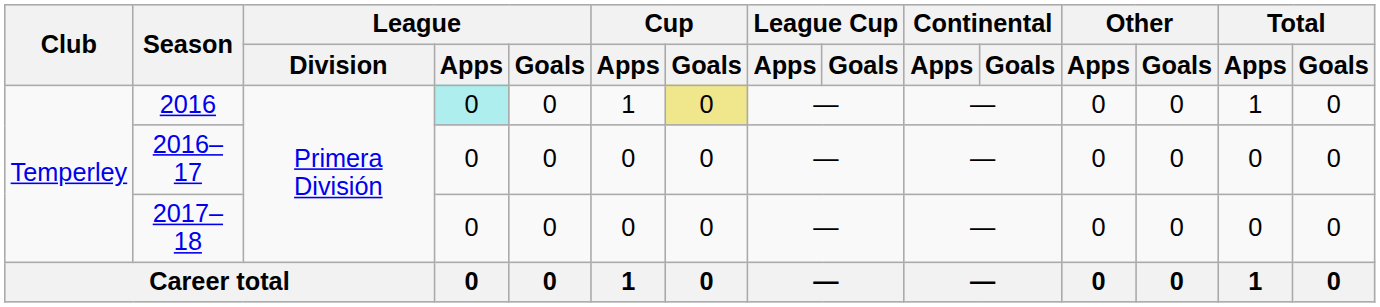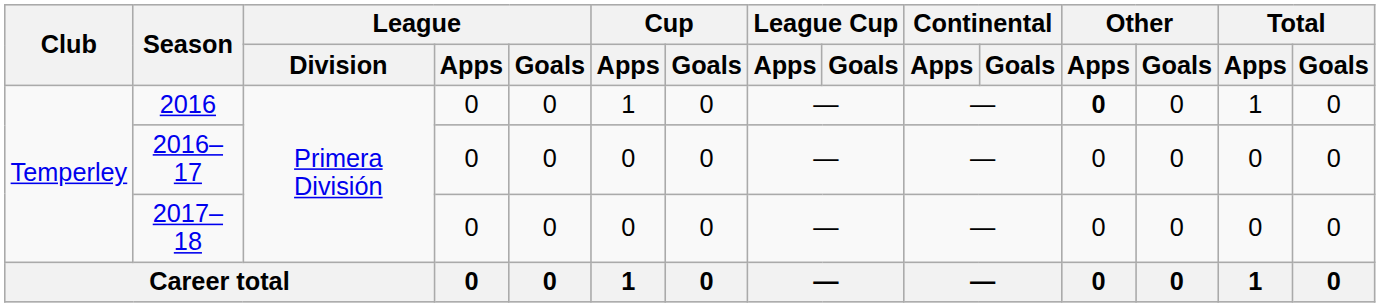(471, 104) paleturquoise background -> (471, 104) no background
(707, 104) khaki background -> (707, 104) no background
(1099, 104) normal -> (1099, 104) bold
